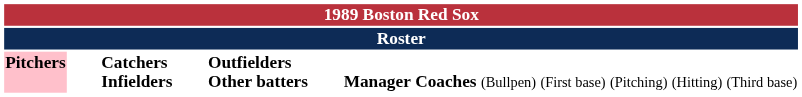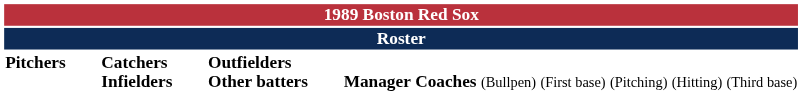(35, 62) pink background -> (35, 62) no background
